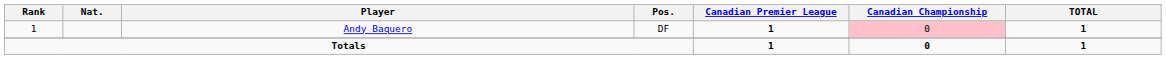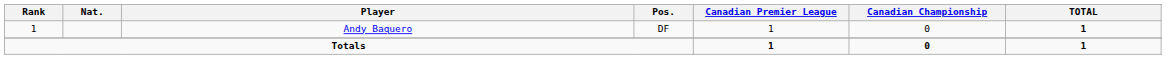(771, 29) bold -> (771, 29) normal
(927, 29) pink background -> (927, 29) no background
